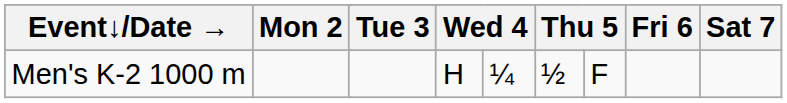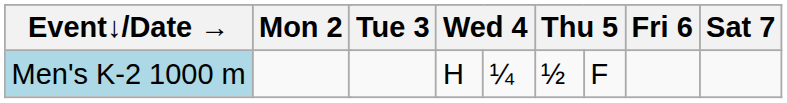(129, 73) no background -> (129, 73) lightblue background
